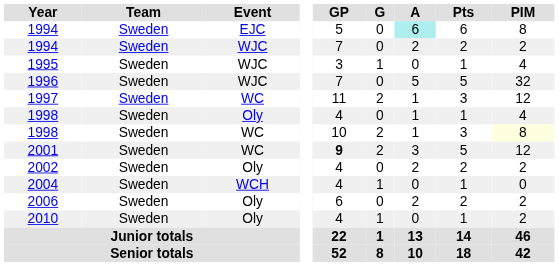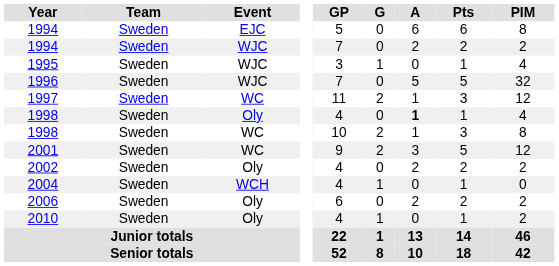(415, 29) paleturquoise background -> (415, 29) no background
(415, 115) normal -> (415, 115) bold
(523, 133) lightyellow background -> (523, 133) no background
(339, 150) bold -> (339, 150) normal
